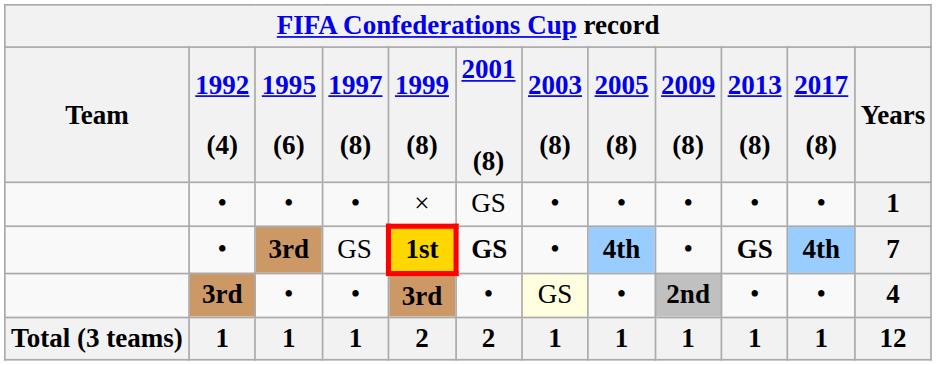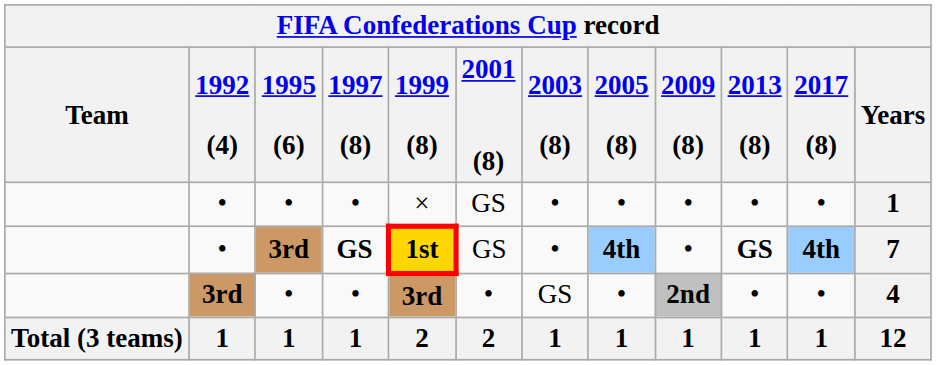(355, 249) normal -> (355, 249) bold
(489, 249) bold -> (489, 249) normal
(555, 294) lightyellow background -> (555, 294) no background
